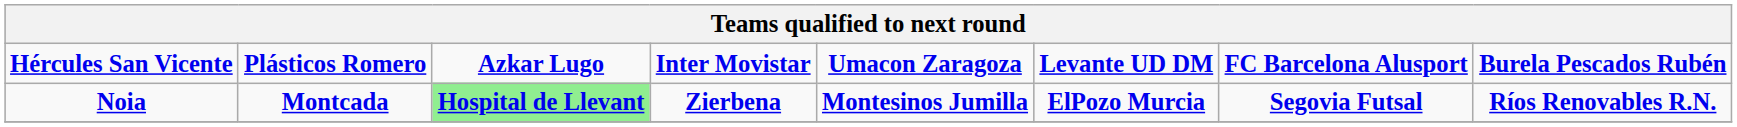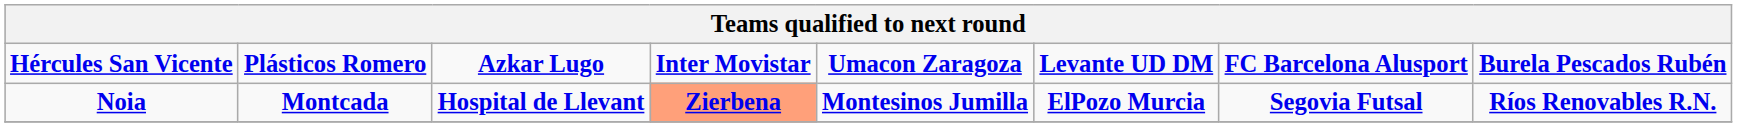(541, 102) lightgreen background -> (541, 102) no background
(733, 102) no background -> (733, 102) lightsalmon background
